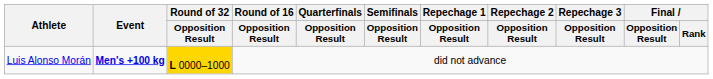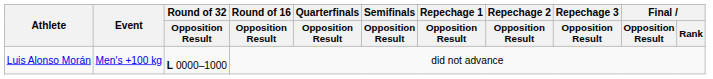(130, 61) bold -> (129, 61) normal
(200, 66) gold background -> (197, 66) no background
